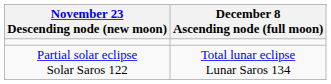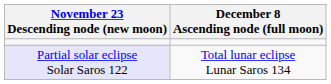(87, 62) no background -> (87, 62) lavender background
